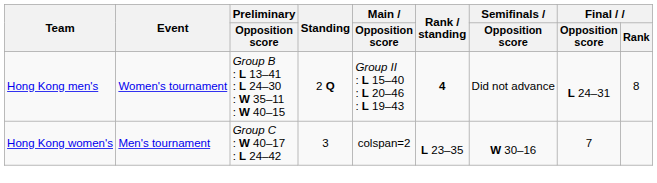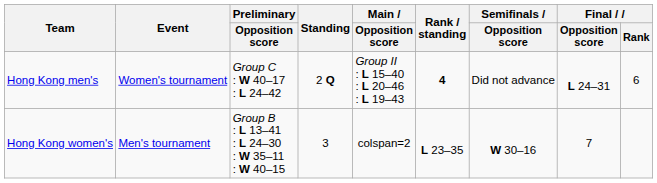(259, 87) Group B : L 13–41 : L 24–30 : W 35–11 : W 40–15 -> (259, 80) Group C : W 40–17 : L 24–42
(636, 87) 8 -> (636, 80) 6
(259, 143) Group C : W 40–17 : L 24–42 -> (259, 143) Group B : L 13–41 : L 24–30 : W 35–11 : W 40–15
